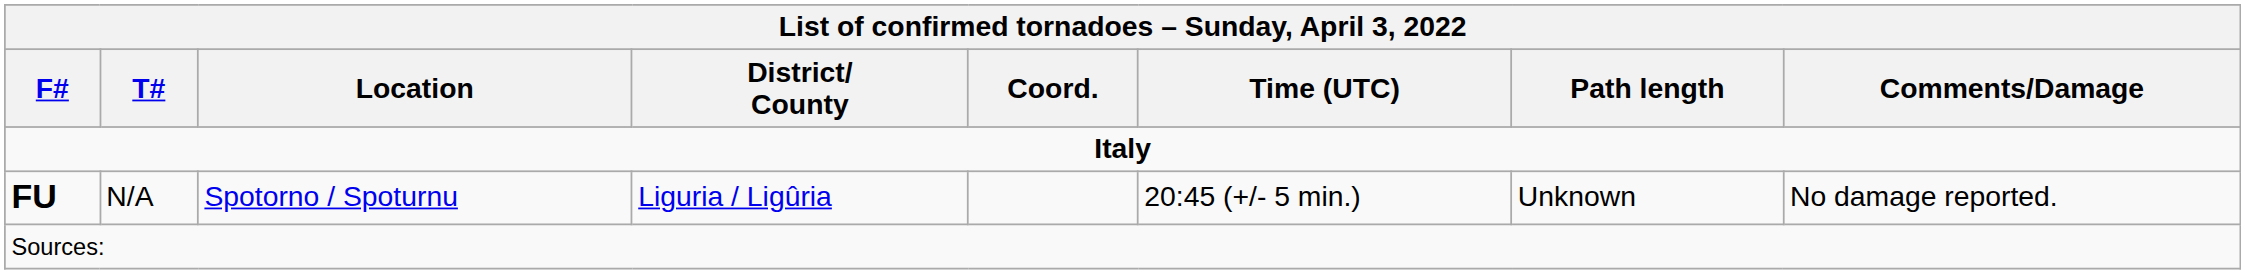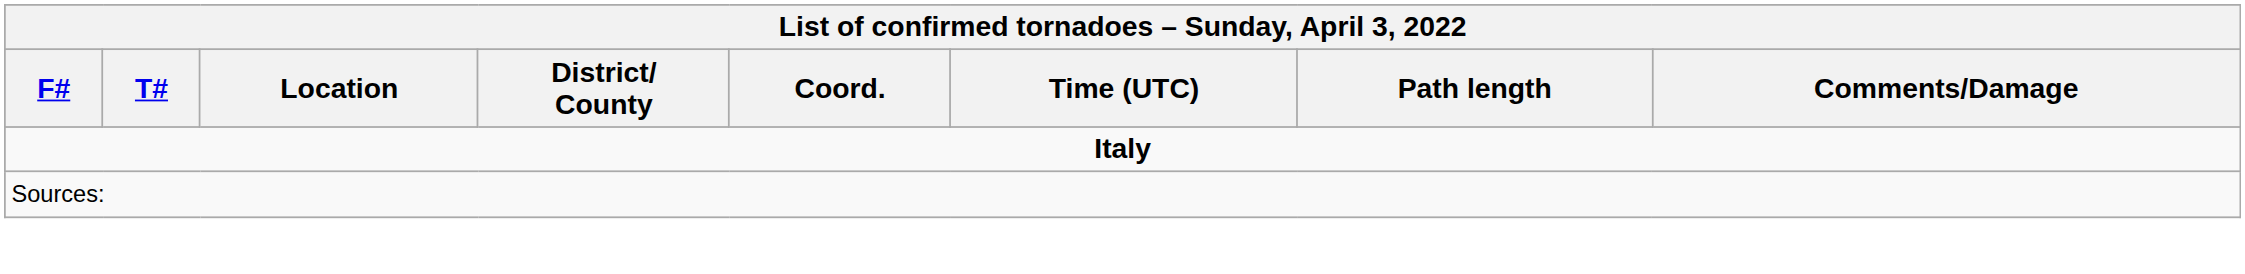- row: (34, 197)
